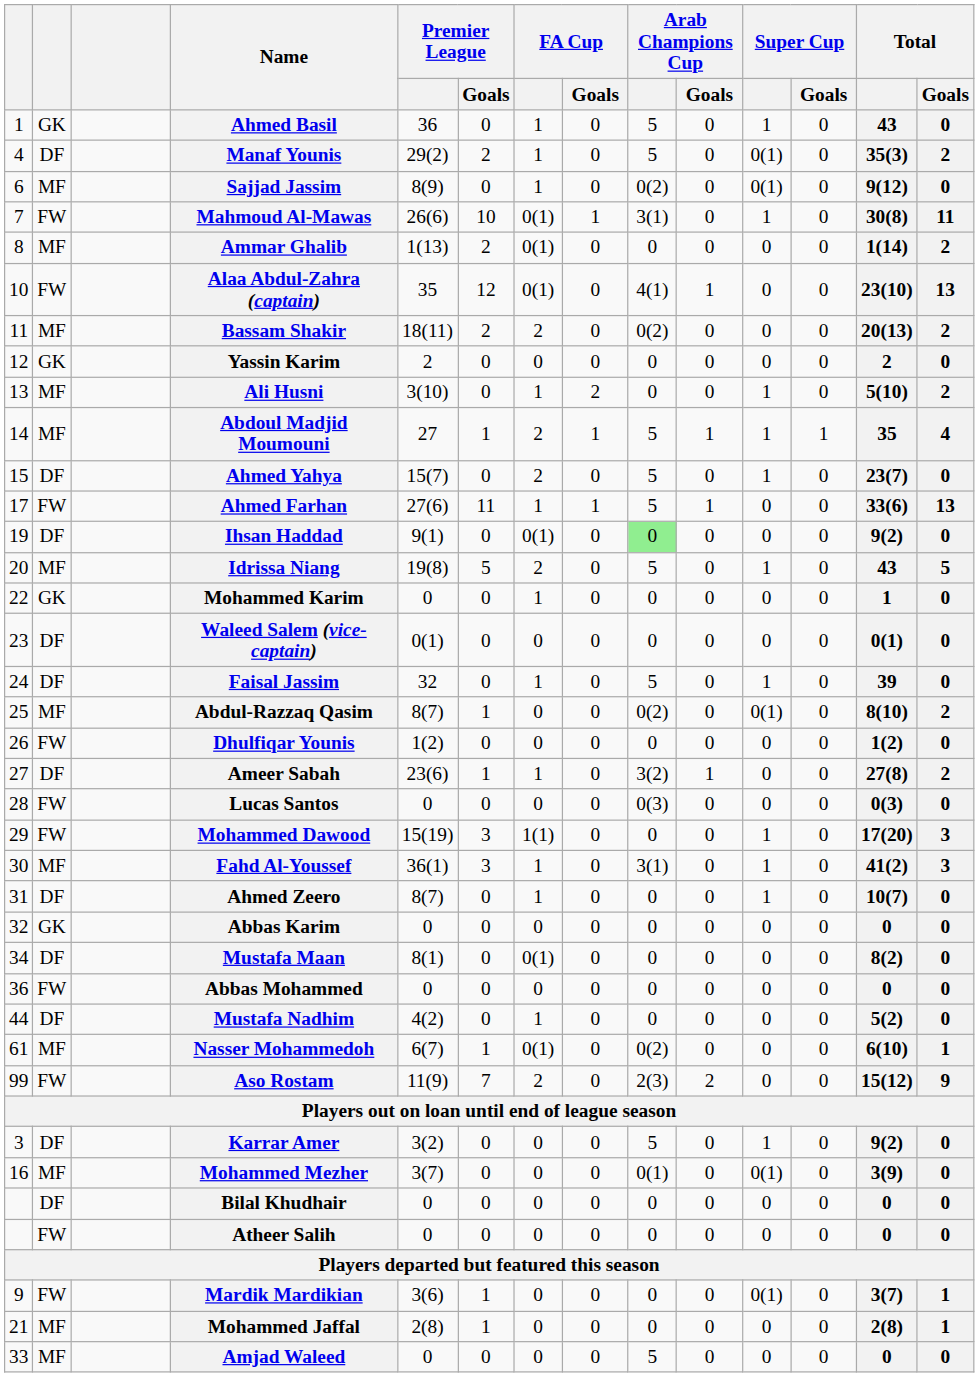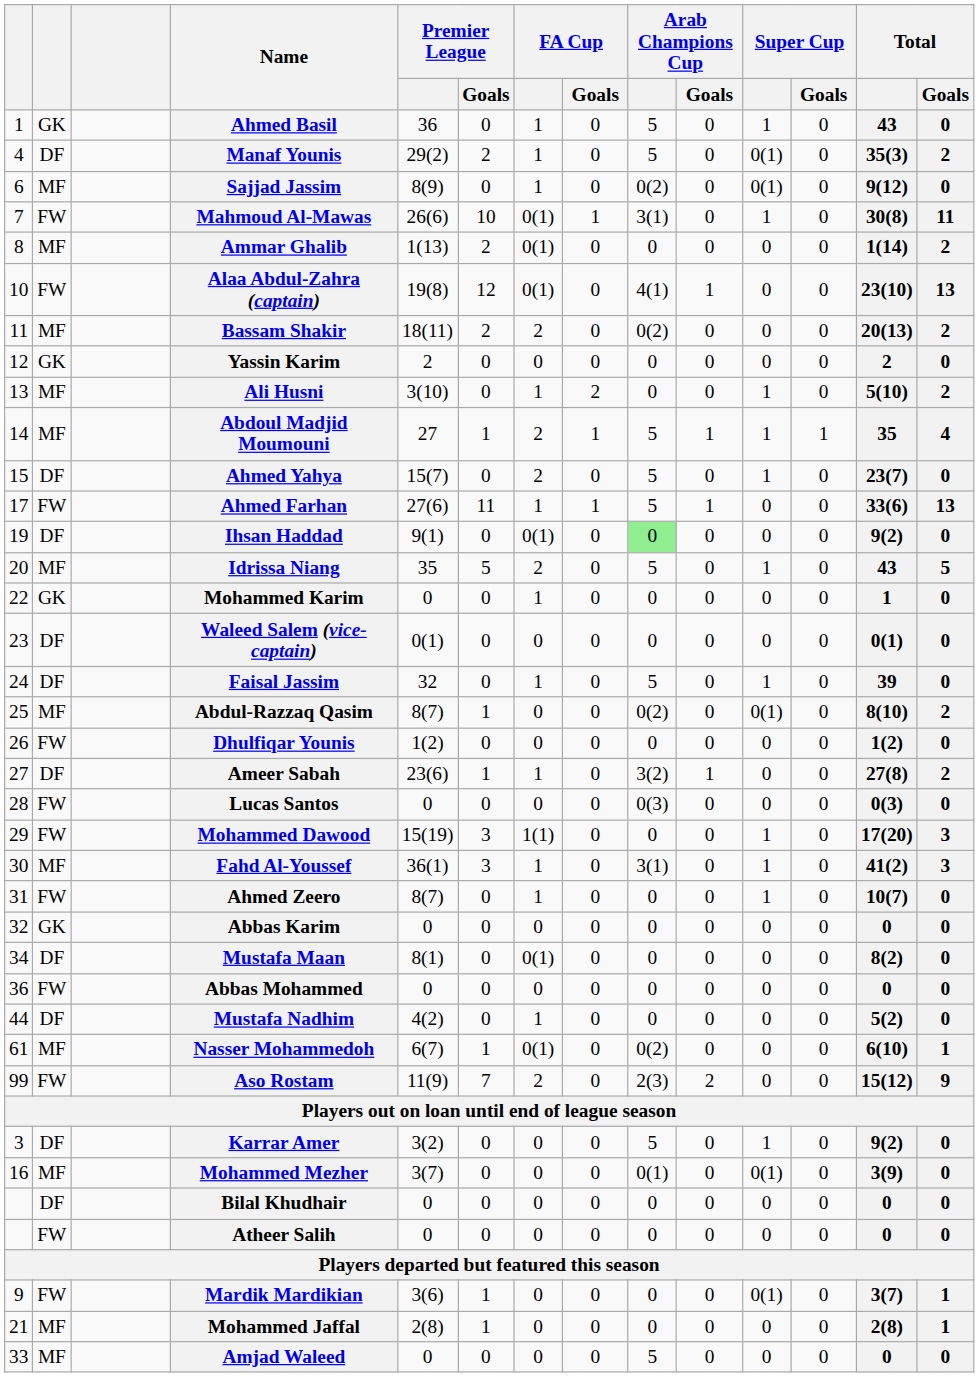(428, 289) 35 -> (428, 289) 19(8)
(428, 567) 19(8) -> (428, 567) 35
(52, 896) DF -> (52, 896) FW
